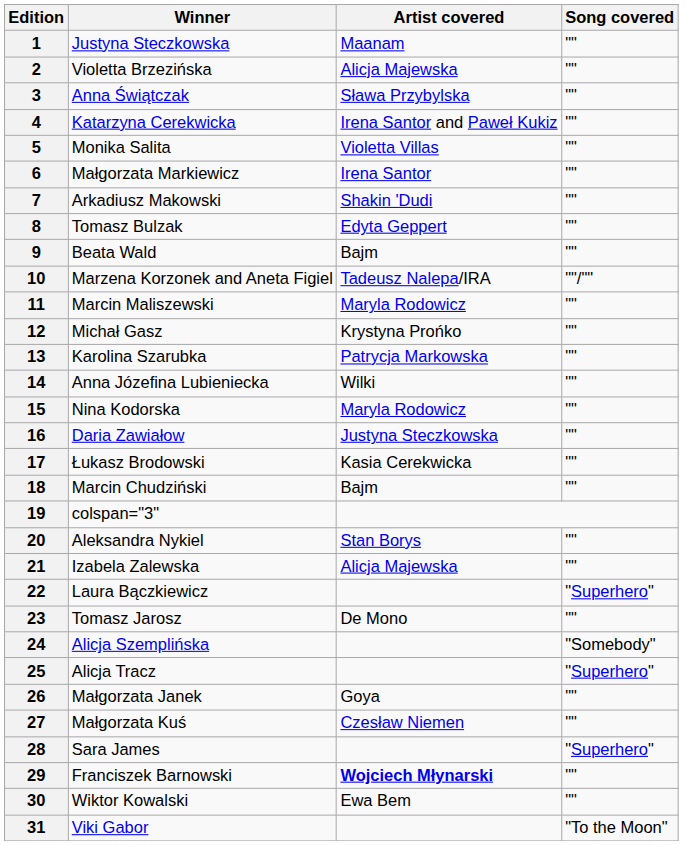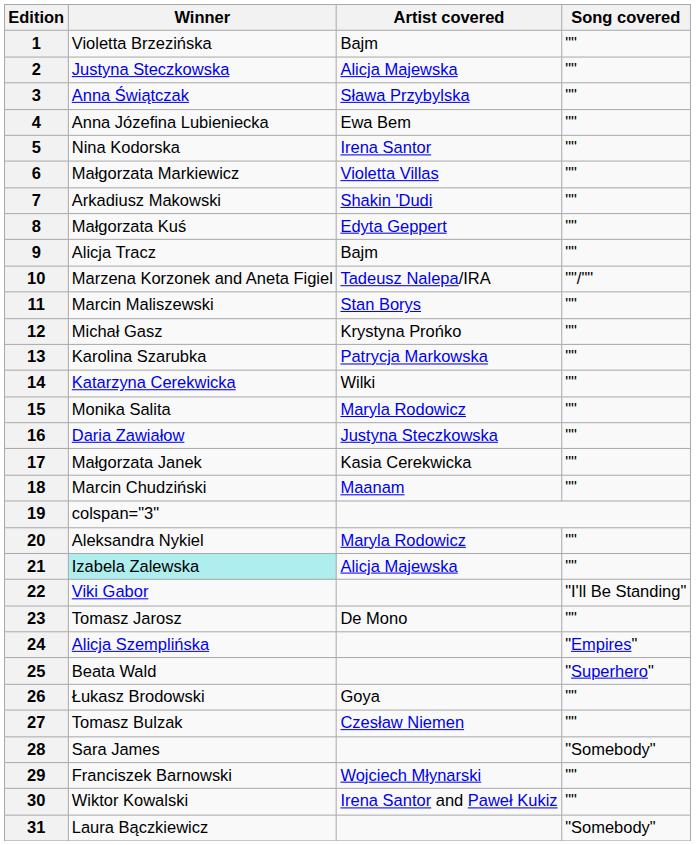(151, 43) Justyna Steczkowska -> (142, 43) Violetta Brzezińska
(372, 43) Maanam -> (359, 43) Bajm
(142, 69) Violetta Brzezińska -> (151, 69) Justyna Steczkowska
(154, 122) Katarzyna Cerekwicka -> (170, 122) Anna Józefina Lubieniecka
(449, 122) Irena Santor and Paweł Kukiz -> (376, 122) Ewa Bem
(121, 148) Monika Salita -> (126, 148) Nina Kodorska
(390, 148) Violetta Villas -> (386, 148) Irena Santor
(386, 174) Irena Santor -> (390, 174) Violetta Villas
(127, 226) Tomasz Bulzak -> (129, 226) Małgorzata Kuś
(114, 252) Beata Wald -> (114, 252) Alicja Tracz
(403, 305) Maryla Rodowicz -> (381, 305) Stan Borys
(170, 383) Anna Józefina Lubieniecka -> (154, 383) Katarzyna Cerekwicka
(126, 409) Nina Kodorska -> (121, 409) Monika Salita
(138, 461) Łukasz Brodowski -> (137, 461) Małgorzata Janek
(359, 488) Bajm -> (372, 488) Maanam
(381, 540) Stan Borys -> (403, 540) Maryla Rodowicz
(135, 566) no background -> (135, 566) paleturquoise background
(140, 592) Laura Bączkiewicz -> (110, 592) Viki Gabor
(610, 592) "Superhero" -> (626, 592) "I'll Be Standing"
(610, 644) "Somebody" -> (601, 644) "Empires"
(114, 670) Alicja Tracz -> (114, 670) Beata Wald
(137, 697) Małgorzata Janek -> (138, 697) Łukasz Brodowski
(129, 723) Małgorzata Kuś -> (127, 723) Tomasz Bulzak
(610, 749) "Superhero" -> (610, 749) "Somebody"
(417, 775) bold -> (411, 775) normal
(376, 801) Ewa Bem -> (449, 801) Irena Santor and Paweł Kukiz
(110, 827) Viki Gabor -> (140, 827) Laura Bączkiewicz
(616, 827) "To the Moon" -> (610, 827) "Somebody"
